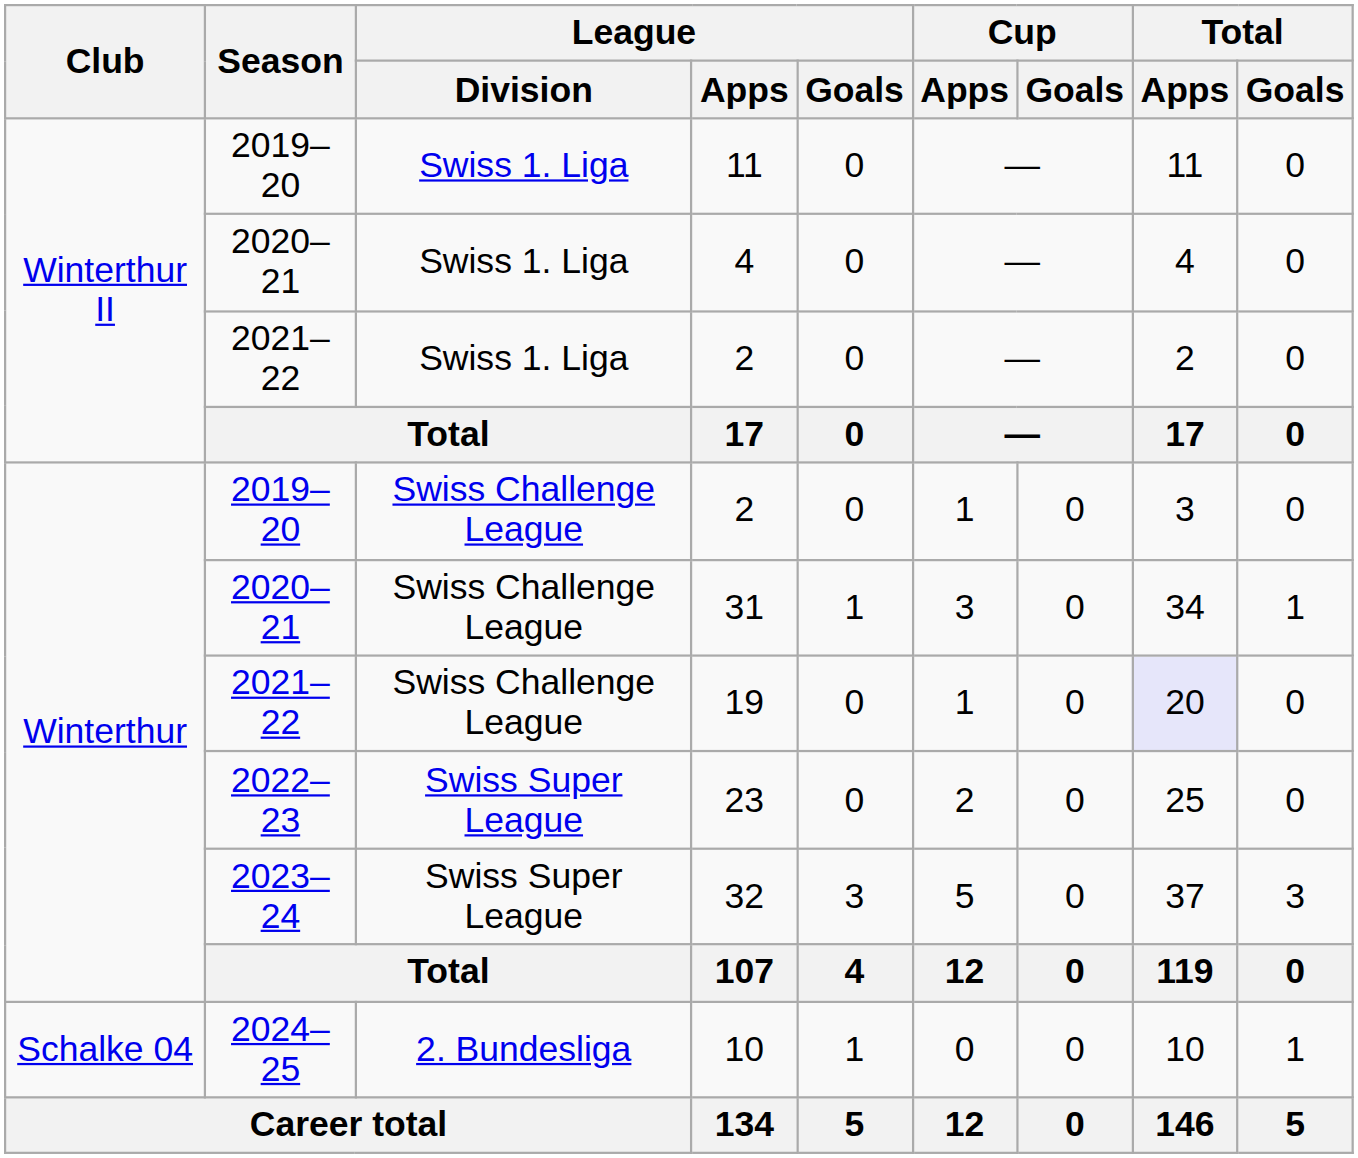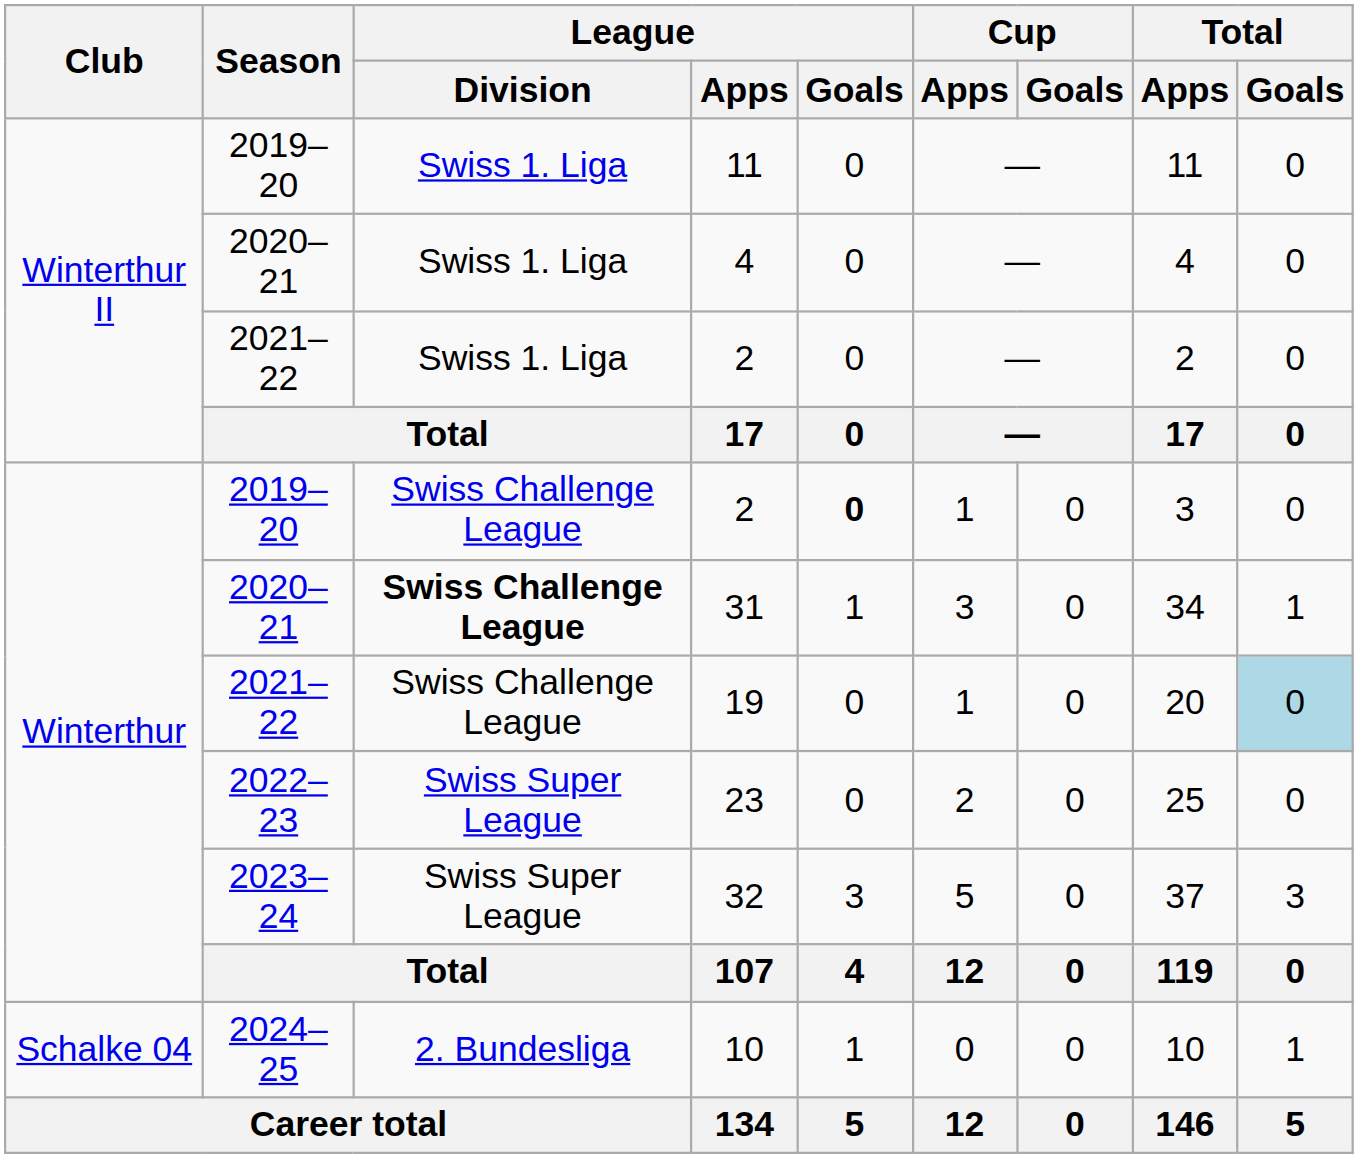(855, 510) normal -> (855, 510) bold
(524, 606) normal -> (523, 606) bold
(1185, 703) lavender background -> (1185, 703) no background
(1295, 703) no background -> (1295, 703) lightblue background
